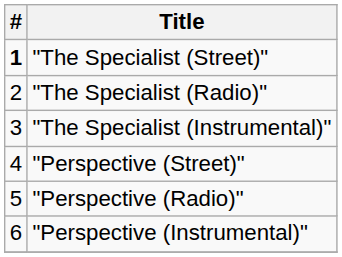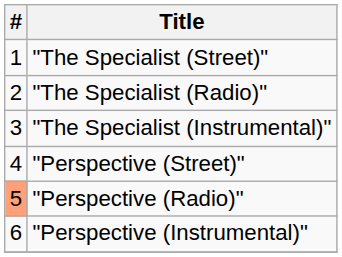(16, 57) bold -> (16, 57) normal
(16, 198) no background -> (16, 198) lightsalmon background
